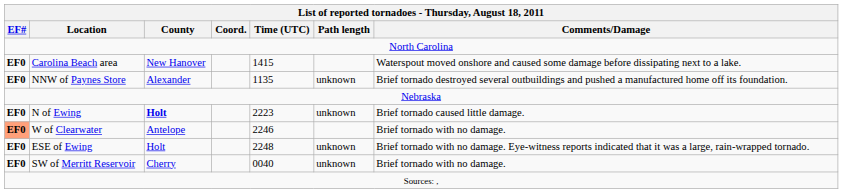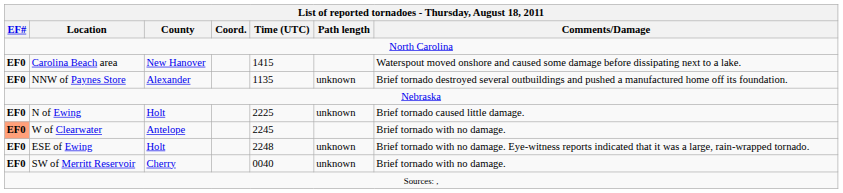(156, 113) bold -> (156, 113) normal
(263, 113) 2223 -> (263, 113) 2225
(263, 130) 2246 -> (263, 130) 2245
